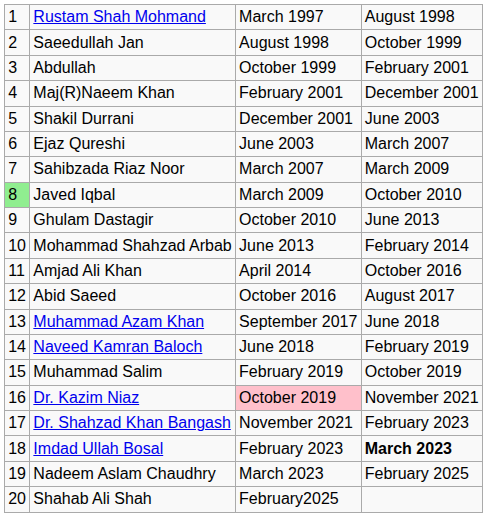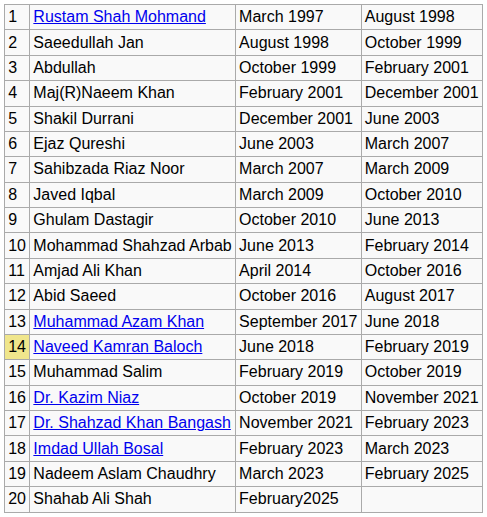(13, 194) lightgreen background -> (13, 194) no background
(17, 347) no background -> (17, 347) khaki background
(288, 397) pink background -> (288, 397) no background
(408, 448) bold -> (407, 448) normal
